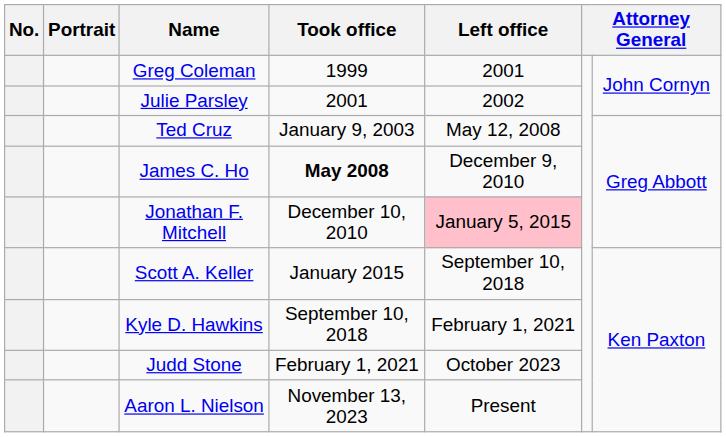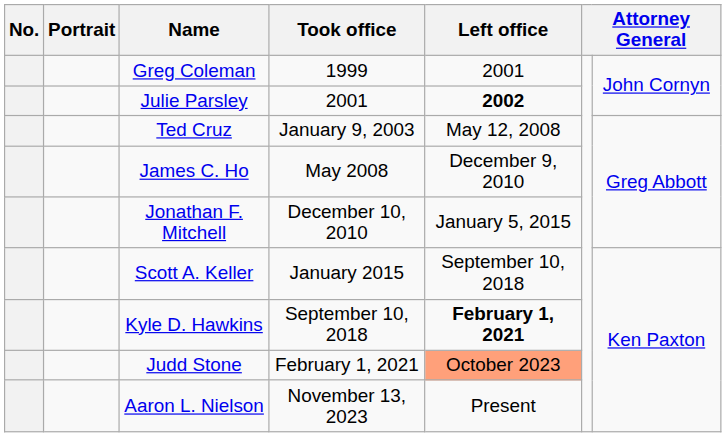(503, 100) normal -> (503, 100) bold
(347, 171) bold -> (347, 171) normal
(503, 222) pink background -> (503, 222) no background
(503, 324) normal -> (503, 324) bold
(503, 365) no background -> (503, 365) lightsalmon background
